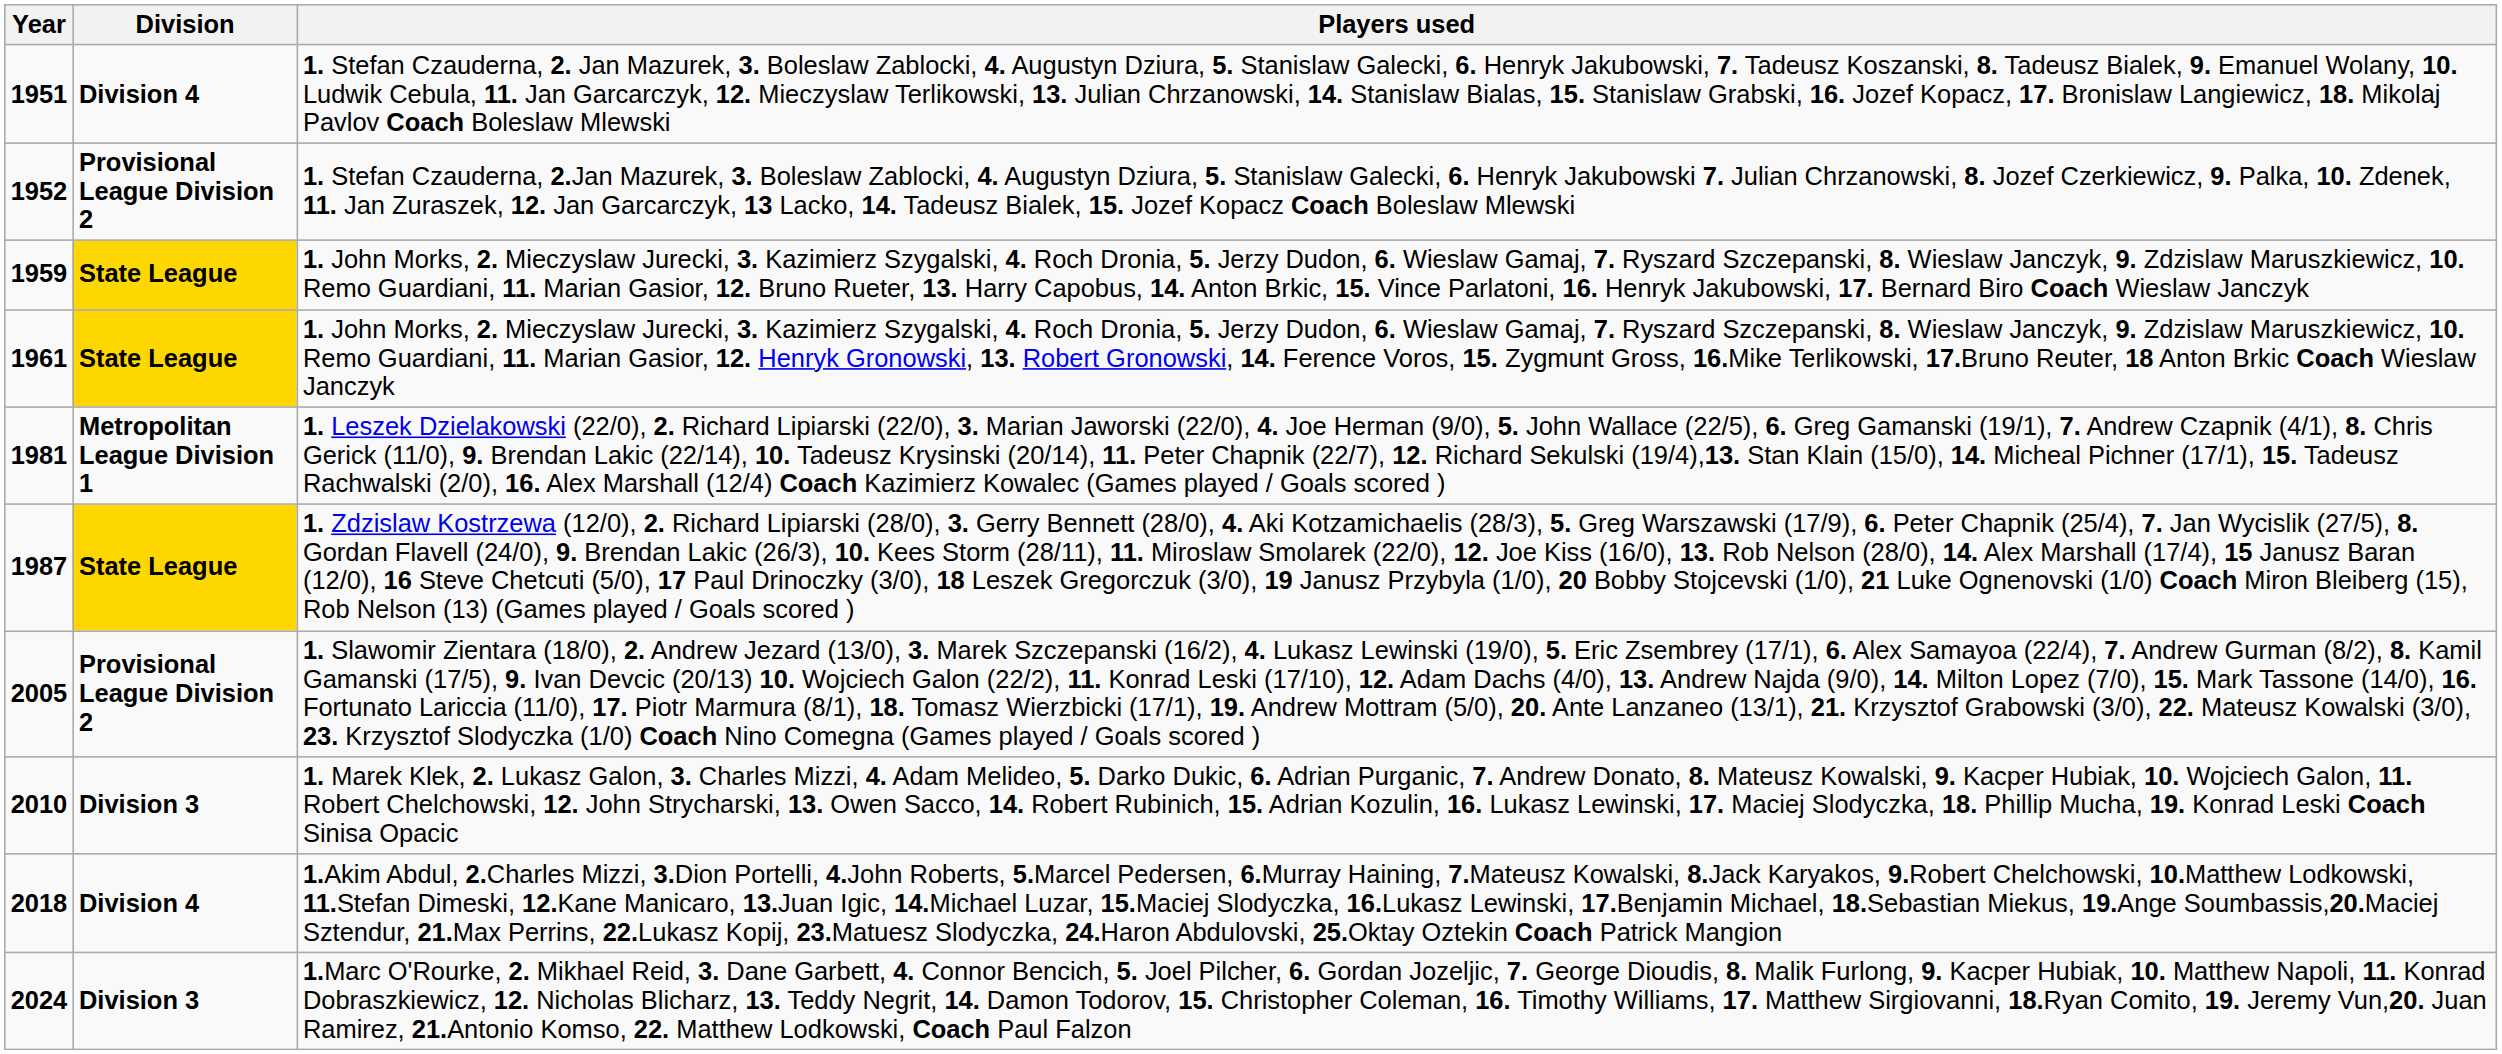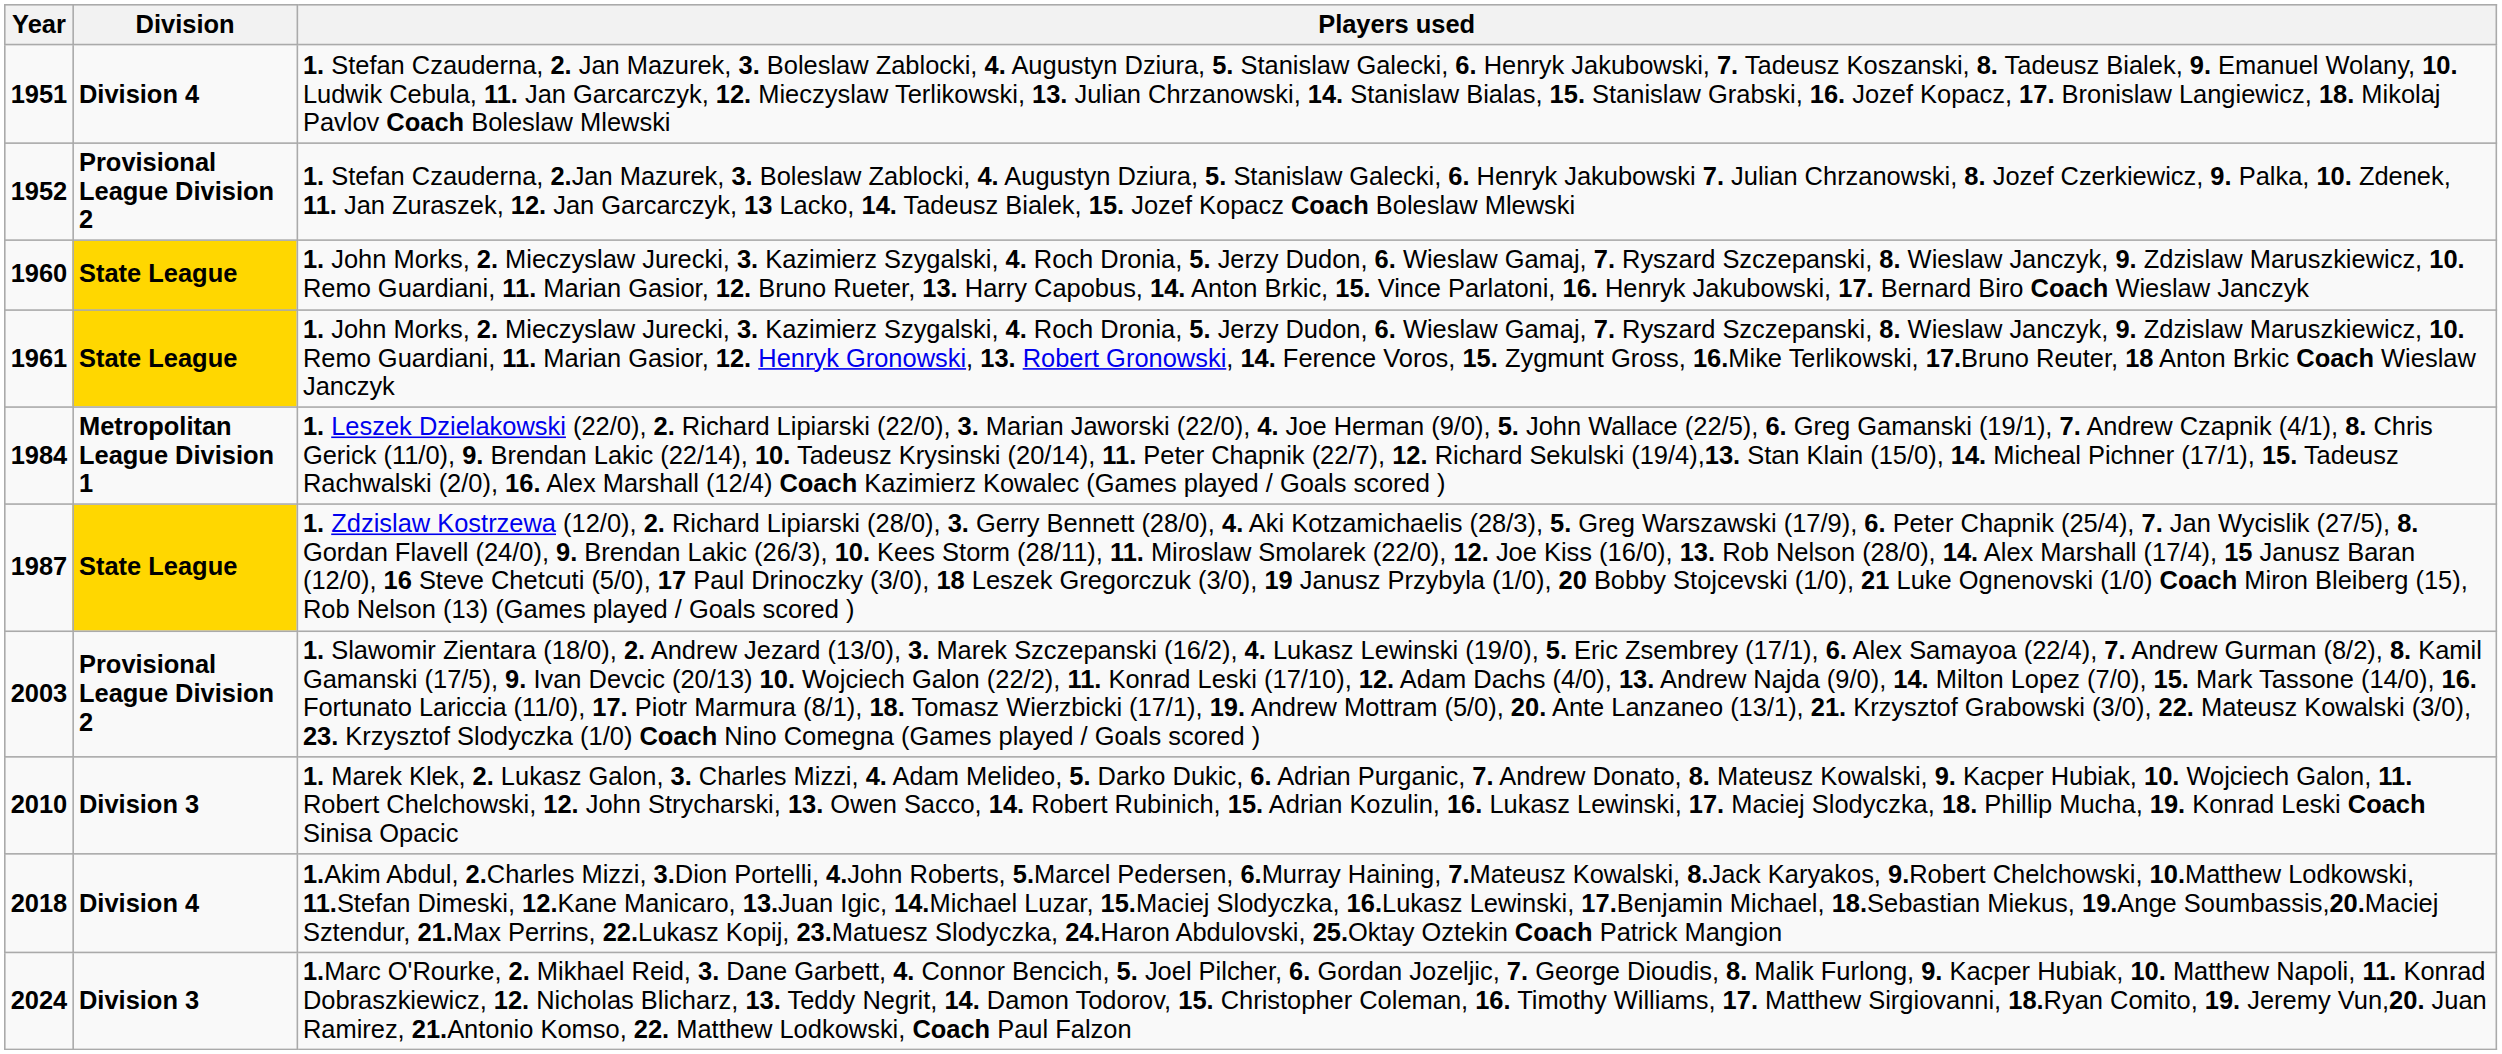(39, 274) 1959 -> (39, 274) 1960
(39, 455) 1981 -> (39, 455) 1984
(39, 693) 2005 -> (39, 693) 2003
